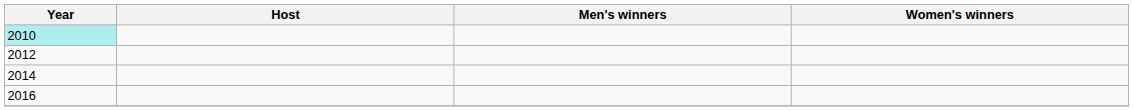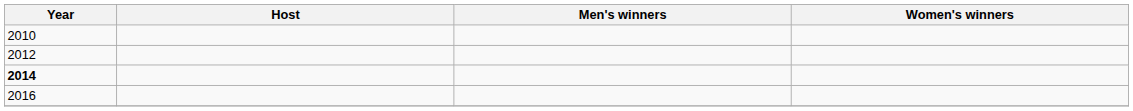(22, 35) paleturquoise background -> (22, 35) no background
(22, 76) normal -> (22, 76) bold
